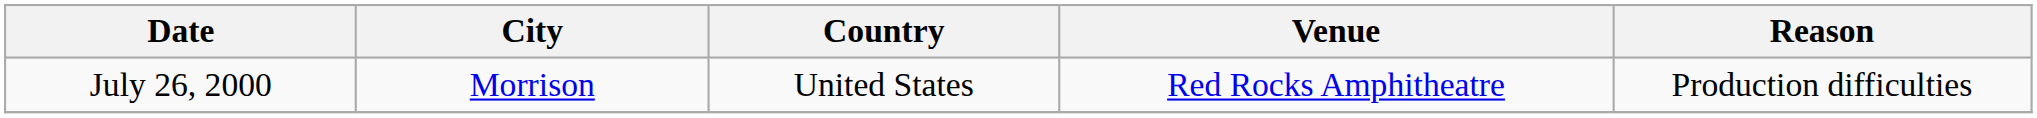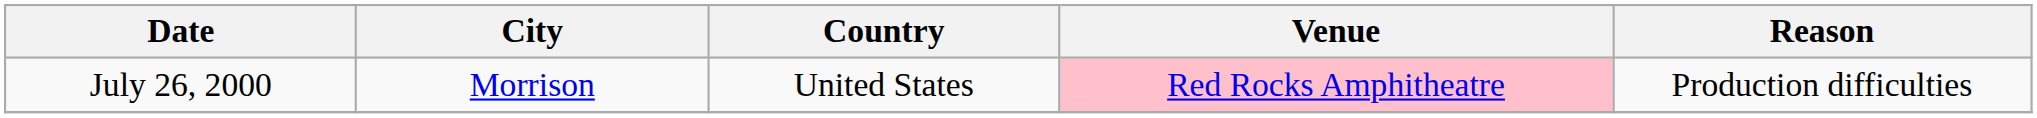(1336, 84) no background -> (1336, 84) pink background
